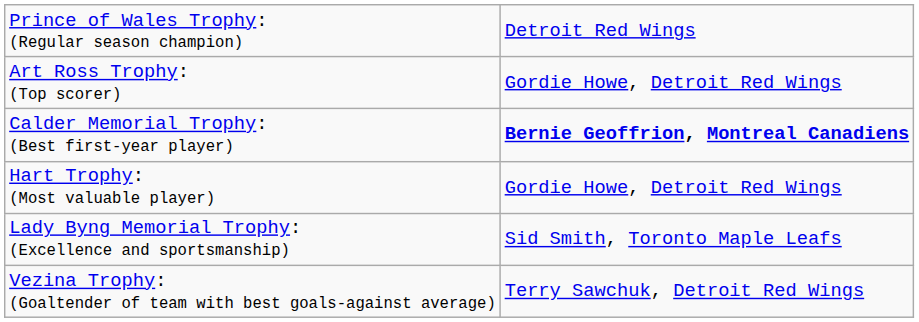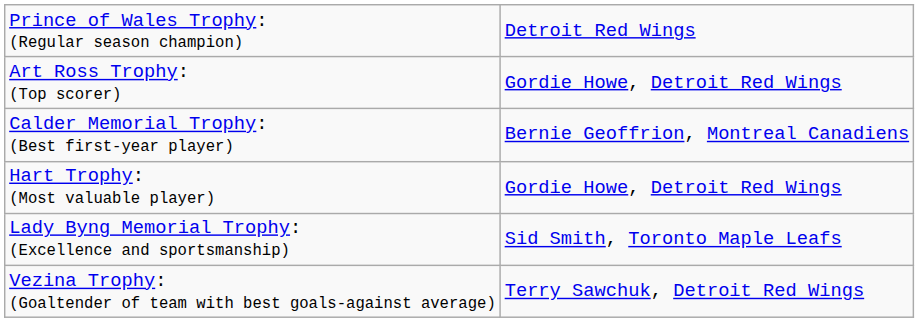(707, 135) bold -> (707, 135) normal
